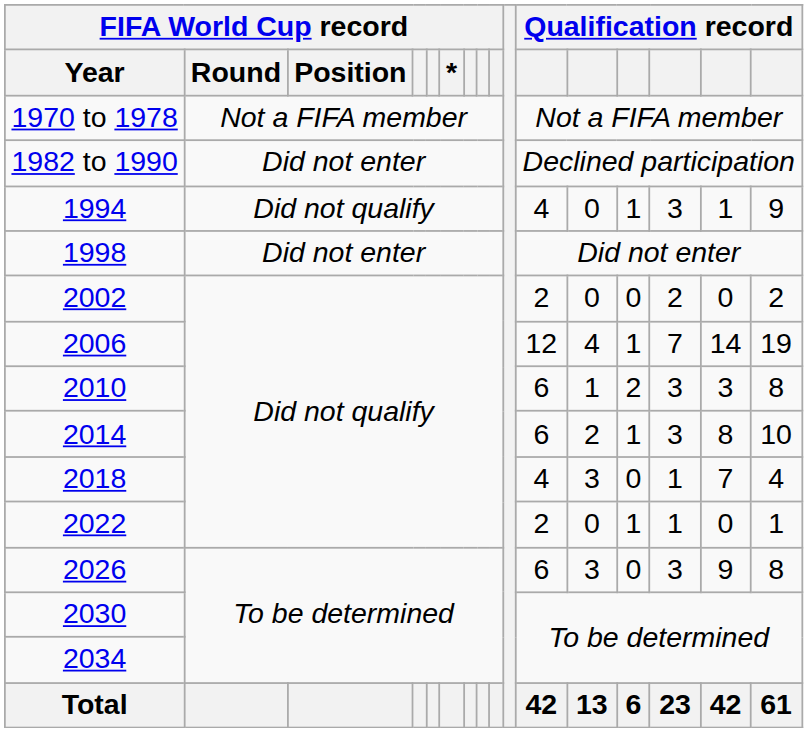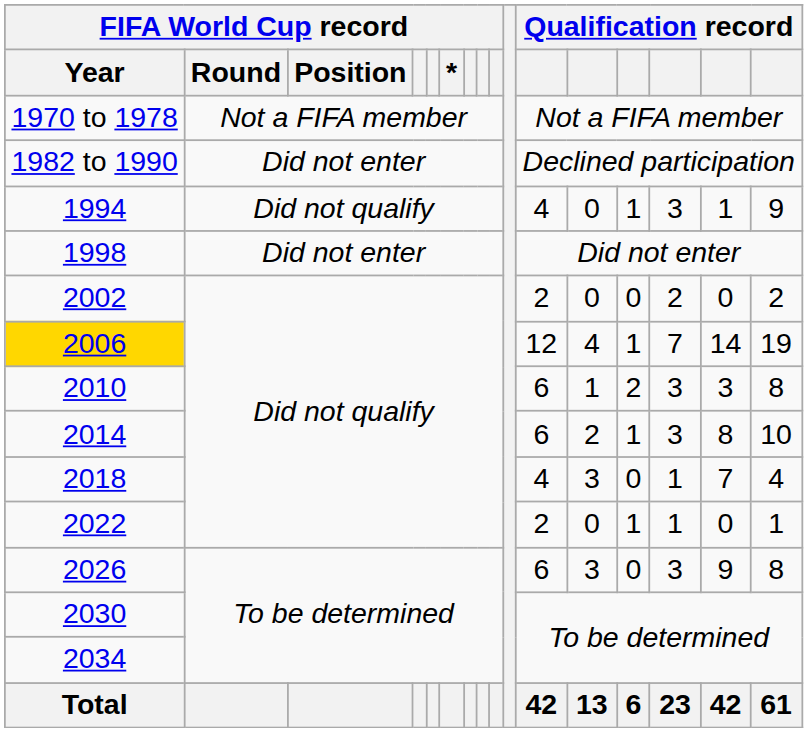(95, 343) no background -> (95, 343) gold background
